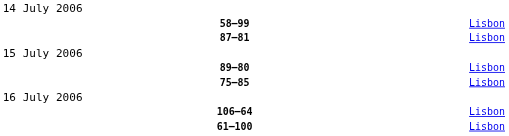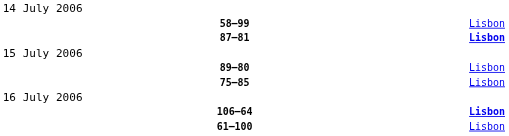(487, 38) normal -> (487, 38) bold
(487, 112) normal -> (487, 112) bold
